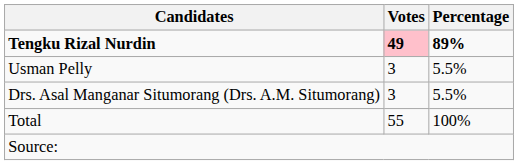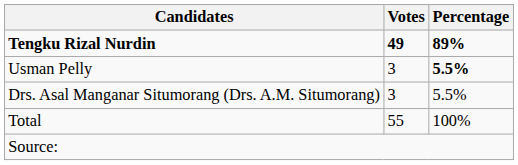(396, 43) pink background -> (396, 43) no background
(449, 69) normal -> (451, 69) bold
